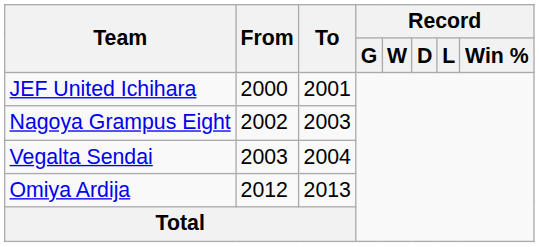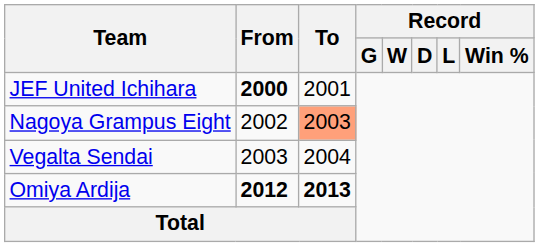(264, 88) normal -> (264, 88) bold
(327, 122) no background -> (327, 122) lightsalmon background
(264, 190) normal -> (264, 190) bold
(327, 190) normal -> (327, 190) bold
